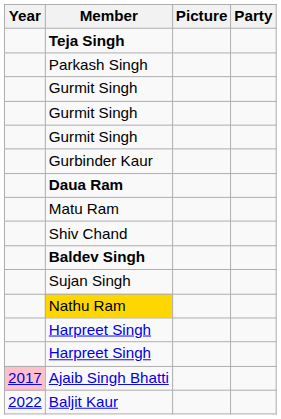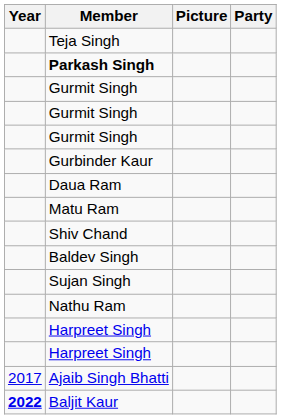(87, 40) bold -> (84, 40) normal
(98, 64) normal -> (102, 64) bold
(86, 185) bold -> (85, 185) normal
(97, 257) bold -> (94, 257) normal
(87, 305) gold background -> (87, 305) no background
(25, 378) pink background -> (25, 378) no background
(25, 402) normal -> (25, 402) bold
